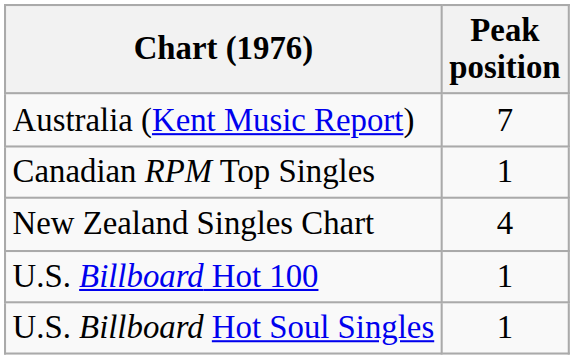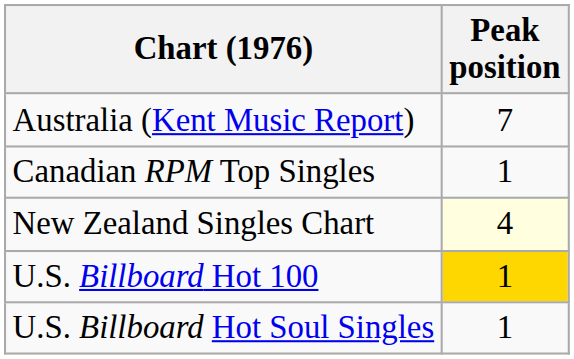(505, 223) no background -> (505, 223) lightyellow background
(505, 275) no background -> (505, 275) gold background
